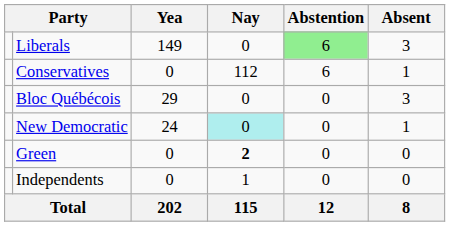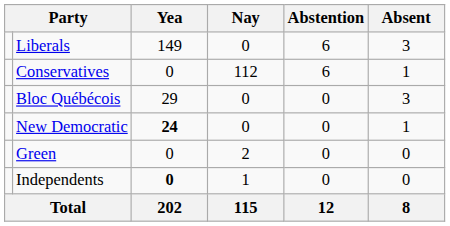(326, 45) lightgreen background -> (326, 45) no background
(170, 126) normal -> (170, 126) bold
(246, 126) paleturquoise background -> (246, 126) no background
(246, 153) bold -> (246, 153) normal
(170, 180) normal -> (170, 180) bold
